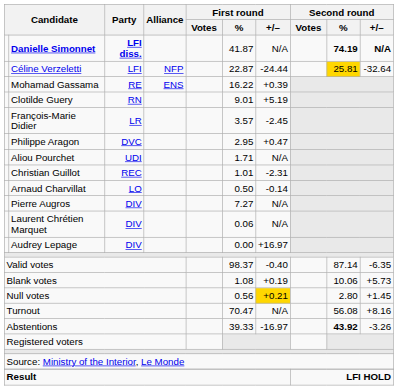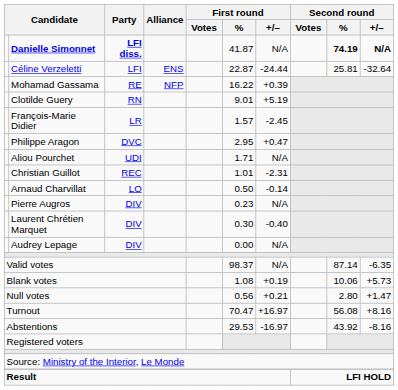(174, 69) NFP -> (174, 69) ENS
(346, 69) gold background -> (346, 69) no background
(174, 85) ENS -> (174, 85) NFP
(244, 121) 3.57 -> (244, 121) 1.57
(244, 203) 7.27 -> (244, 203) 0.23
(244, 224) 0.06 -> (244, 224) 0.30
(280, 224) N/A -> (277, 224) -0.40
(273, 245) +16.97 -> (280, 245) N/A
(277, 265) -0.40 -> (280, 265) N/A
(276, 296) gold background -> (276, 296) no background
(379, 296) +1.45 -> (379, 296) +1.47
(280, 311) N/A -> (273, 311) +16.97
(241, 327) 39.33 -> (241, 327) 29.53
(346, 327) bold -> (346, 327) normal
(380, 327) -3.26 -> (380, 327) -8.16
